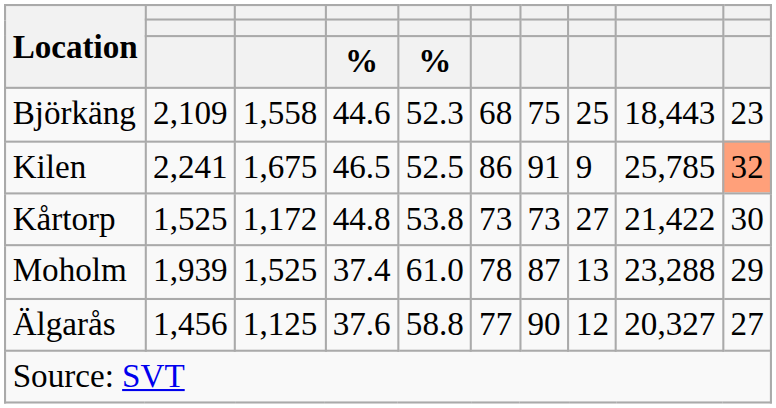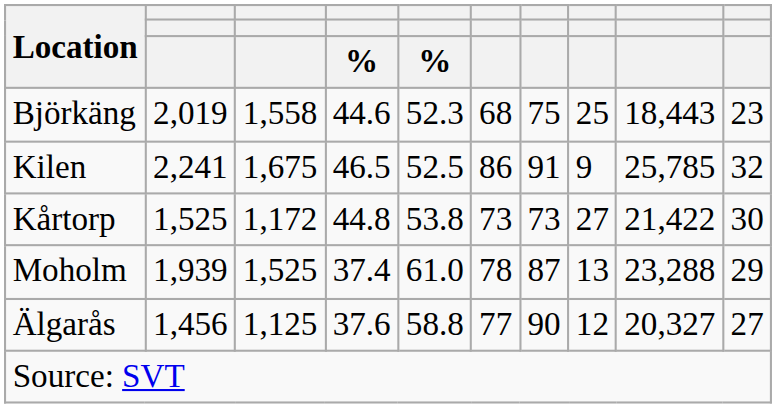(190, 113) 2,109 -> (190, 113) 2,019
(747, 166) lightsalmon background -> (747, 166) no background
